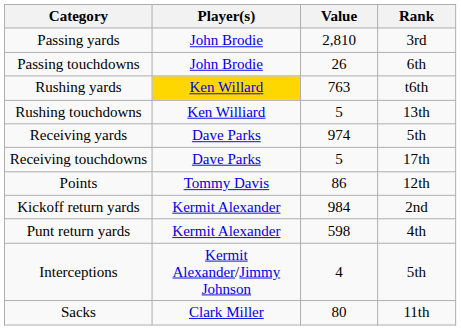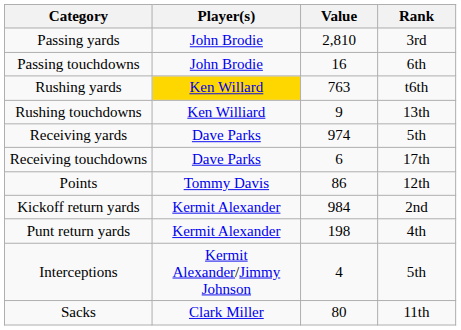(339, 64) 26 -> (339, 64) 16
(339, 111) 5 -> (339, 111) 9
(339, 159) 5 -> (339, 159) 6
(339, 231) 598 -> (339, 231) 198
